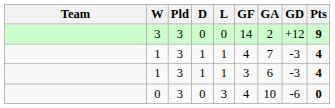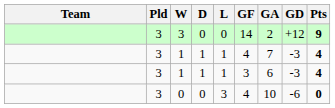columns swapped: (180, 14) <-> (157, 14)
